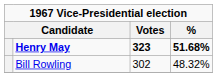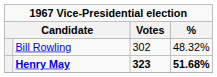rows swapped: (43, 47) <-> (43, 64)
